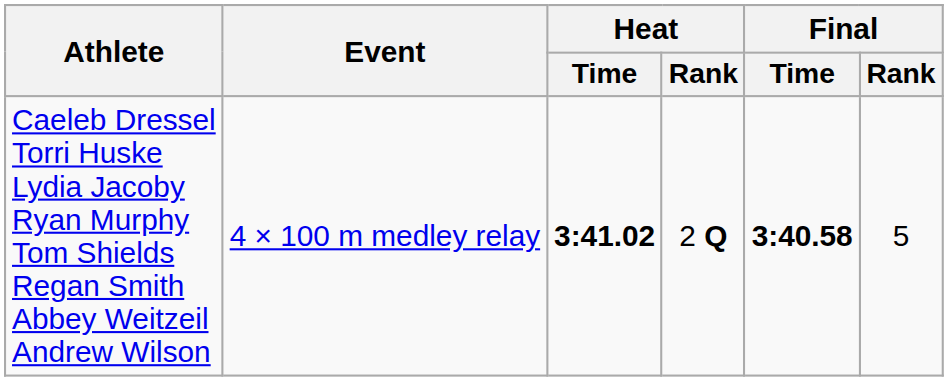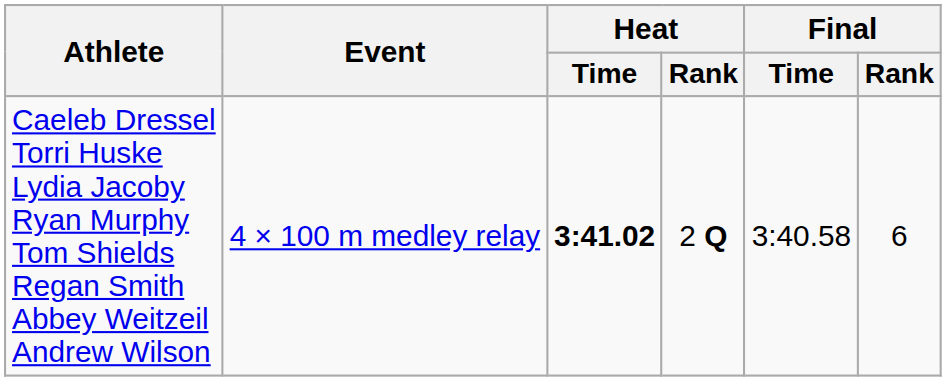(802, 236) bold -> (801, 236) normal
(901, 236) 5 -> (899, 236) 6
